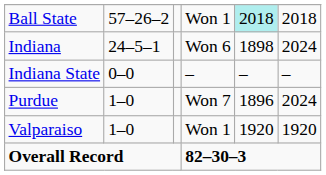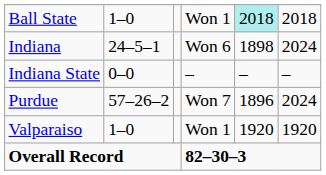(139, 18) 57–26–2 -> (121, 18) 1–0
(121, 101) 1–0 -> (139, 101) 57–26–2
